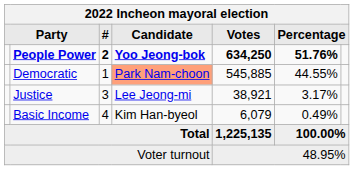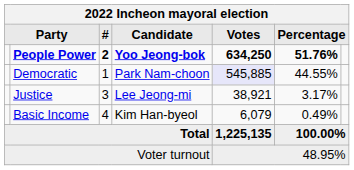(162, 74) lightsalmon background -> (162, 74) no background
(249, 74) no background -> (249, 74) lavender background
